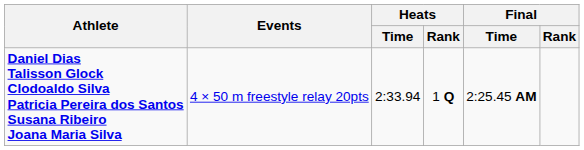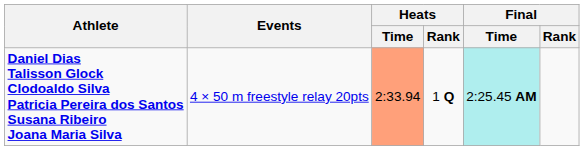(398, 96) no background -> (398, 96) lightsalmon background
(501, 96) no background -> (501, 96) paleturquoise background
